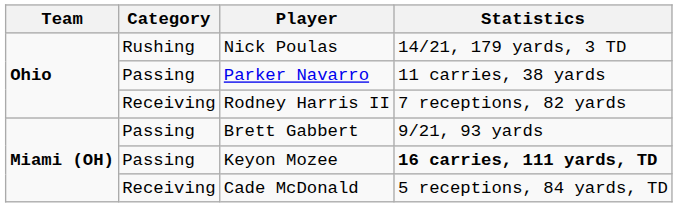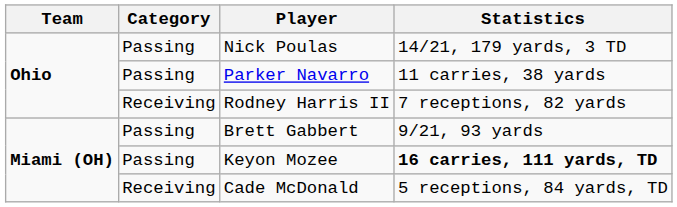(159, 47) Rushing -> (159, 47) Passing
